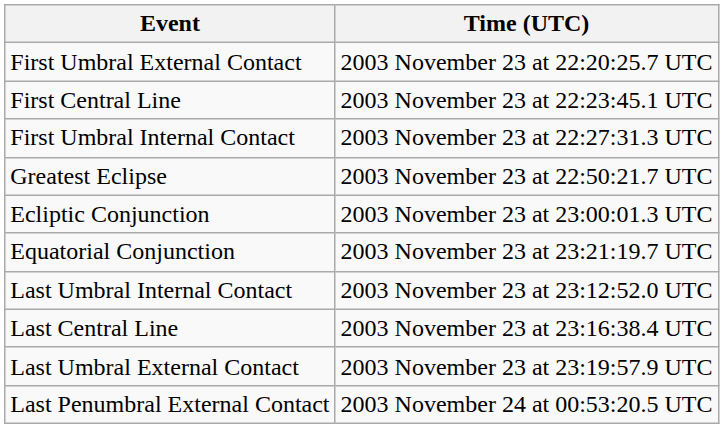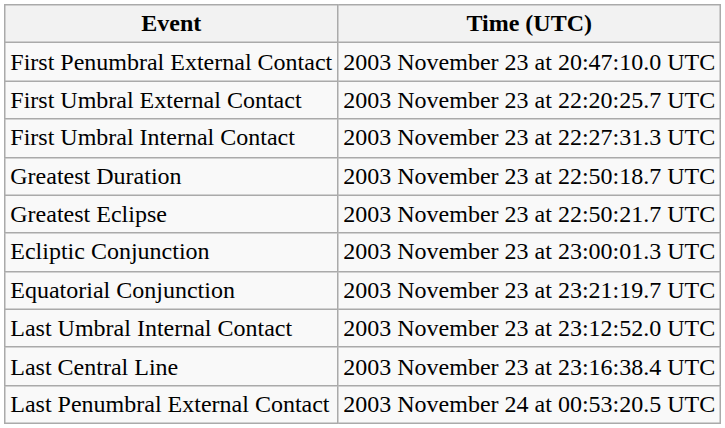+ row: (171, 61)
- row: (96, 99)
+ row: (96, 175)
- row: (155, 366)
